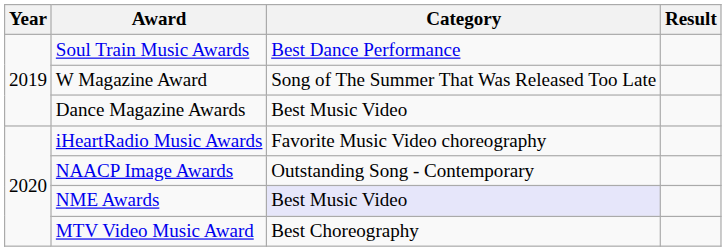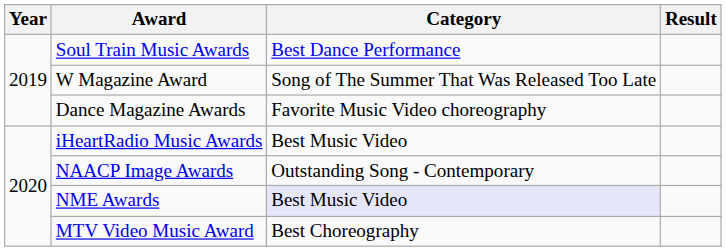(339, 110) Best Music Video -> (409, 110) Favorite Music Video choreography
(409, 140) Favorite Music Video choreography -> (339, 140) Best Music Video
